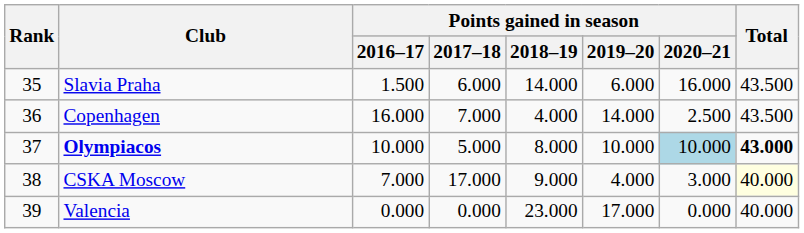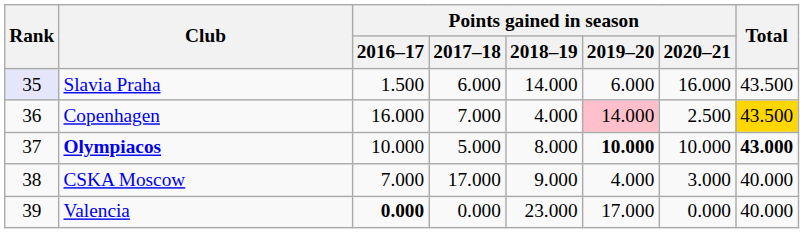(32, 83) no background -> (32, 83) lavender background
(628, 115) no background -> (628, 115) pink background
(767, 115) no background -> (767, 115) gold background
(628, 147) normal -> (628, 147) bold
(704, 147) lightblue background -> (704, 147) no background
(767, 179) lightyellow background -> (767, 179) no background
(402, 211) normal -> (402, 211) bold
